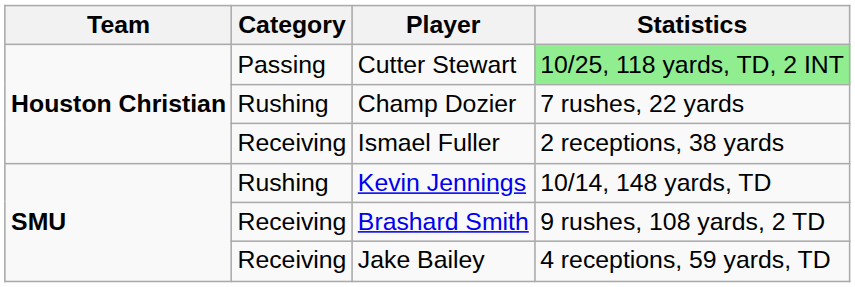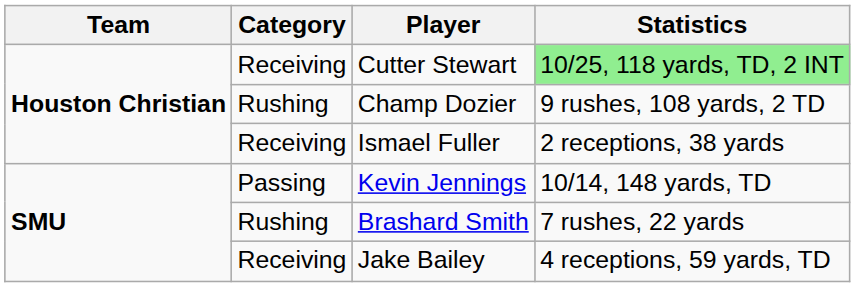(282, 64) Passing -> (292, 64) Receiving
(642, 103) 7 rushes, 22 yards -> (683, 103) 9 rushes, 108 yards, 2 TD
(283, 182) Rushing -> (282, 182) Passing
(292, 221) Receiving -> (283, 221) Rushing
(683, 221) 9 rushes, 108 yards, 2 TD -> (642, 221) 7 rushes, 22 yards
